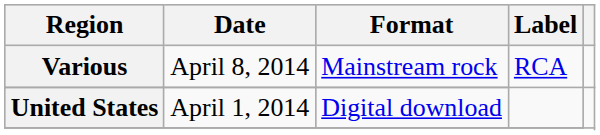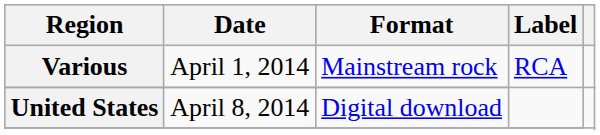(240, 66) April 8, 2014 -> (240, 66) April 1, 2014
(240, 107) April 1, 2014 -> (240, 107) April 8, 2014
